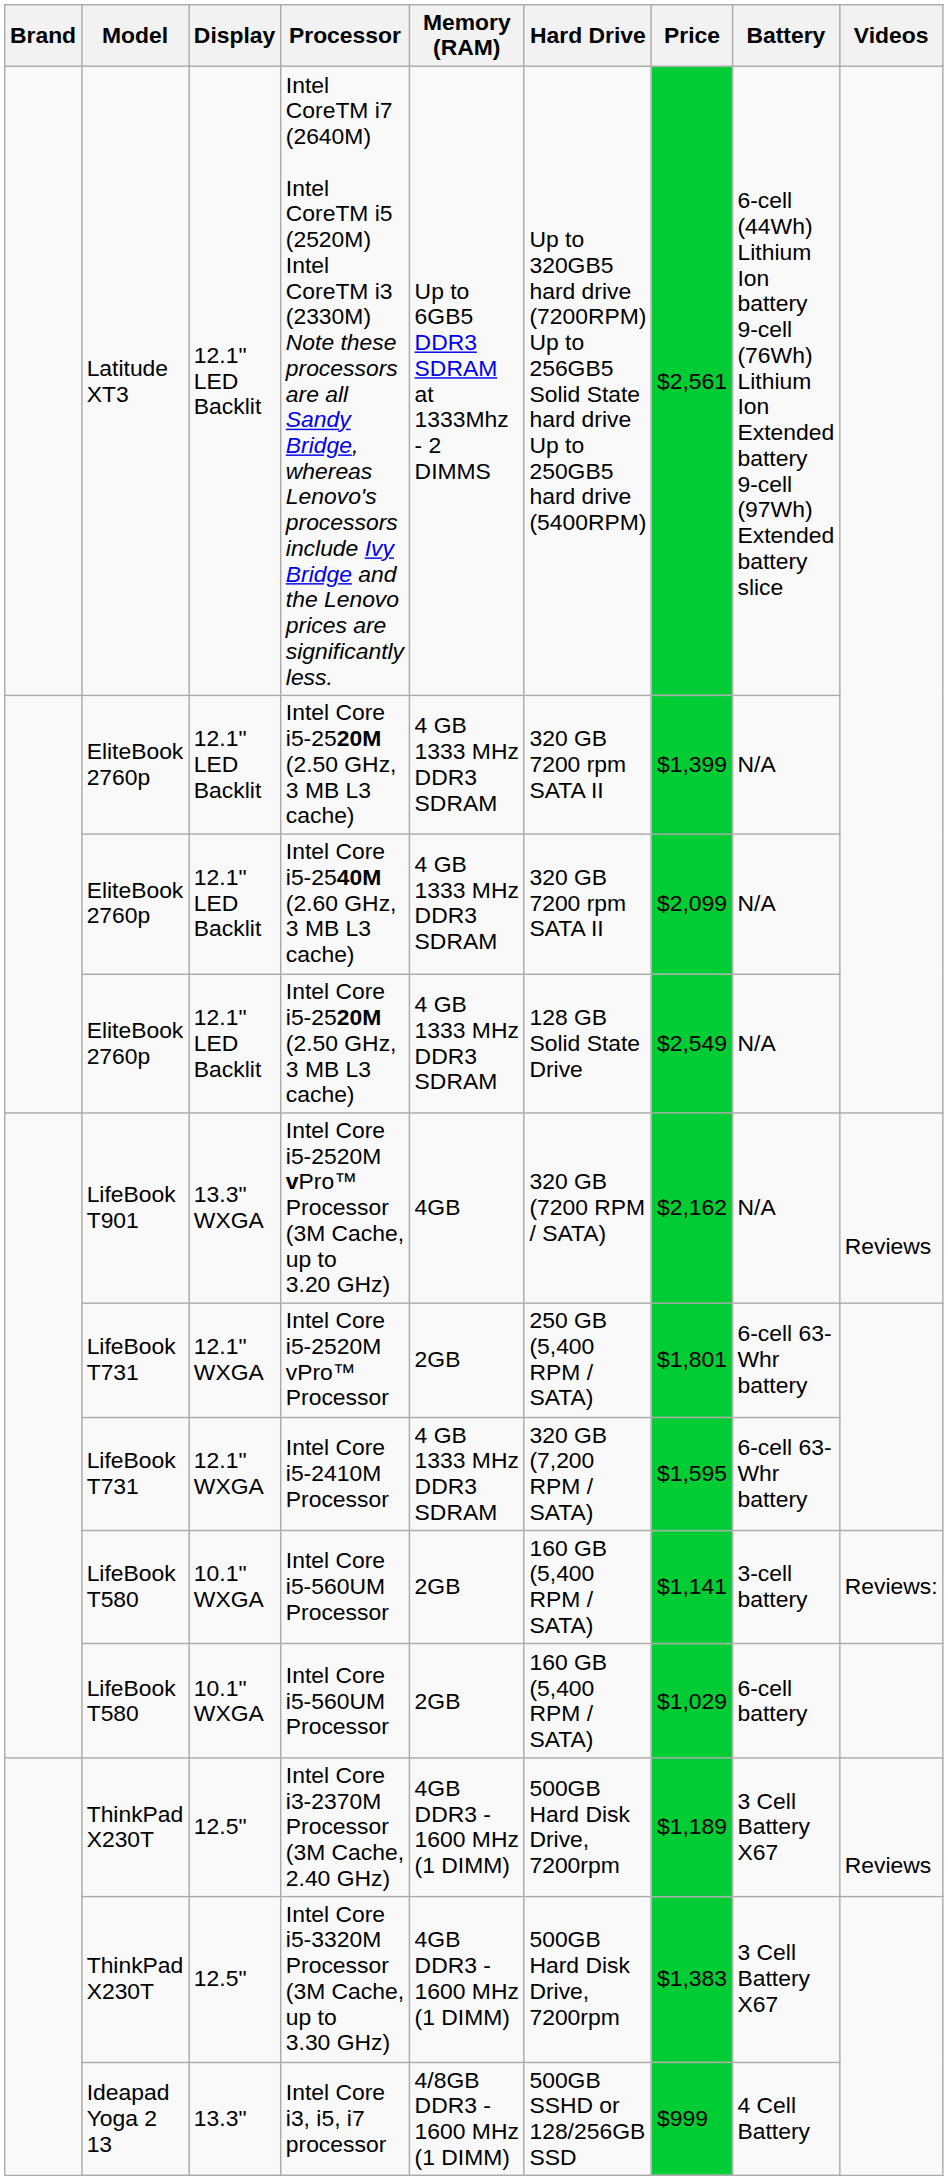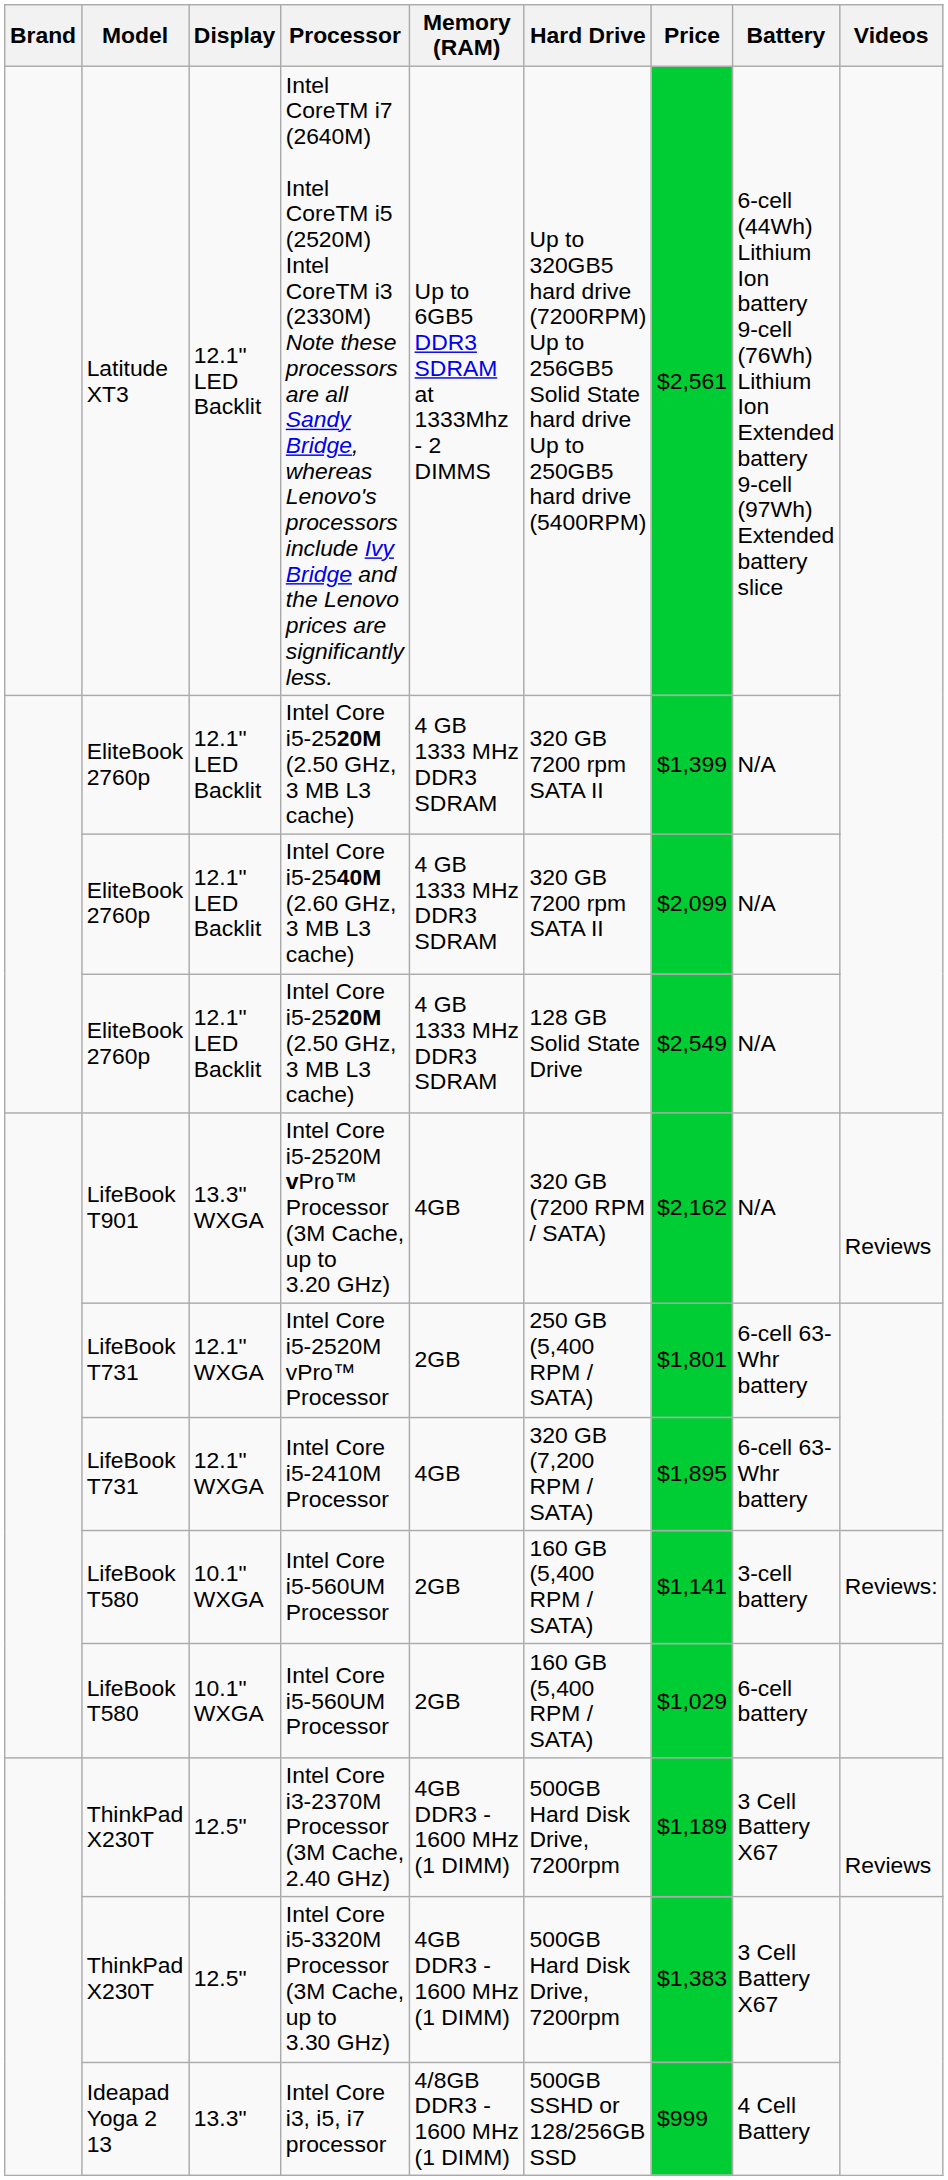(467, 1473) 4 GB 1333 MHz DDR3 SDRAM -> (438, 1473) 4GB
(692, 1473) $1,595 -> (692, 1473) $1,895
